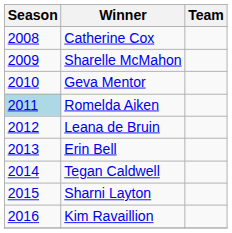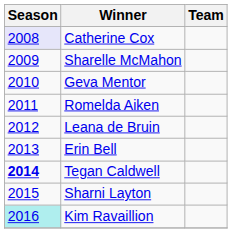(23, 37) no background -> (23, 37) lavender background
(23, 104) lightblue background -> (23, 104) no background
(23, 171) normal -> (23, 171) bold
(23, 216) no background -> (23, 216) paleturquoise background
